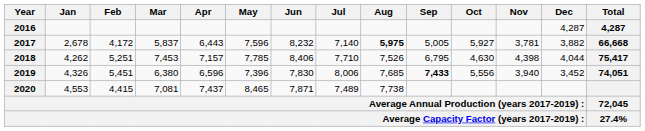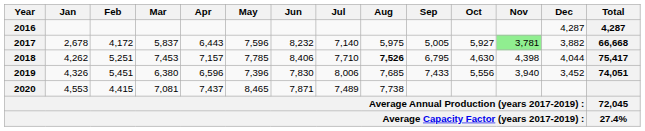(392, 43) bold -> (392, 43) normal
(527, 43) no background -> (527, 43) lightgreen background
(392, 58) normal -> (392, 58) bold
(437, 73) bold -> (437, 73) normal
